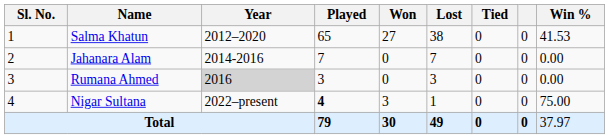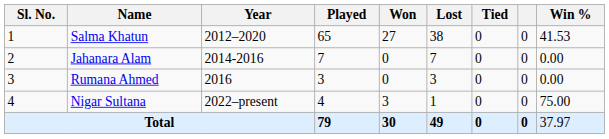(218, 79) lightgrey background -> (218, 79) no background
(321, 101) bold -> (321, 101) normal
